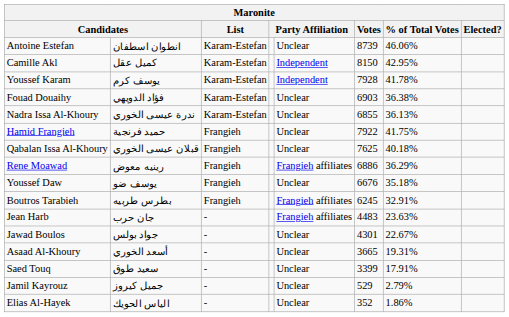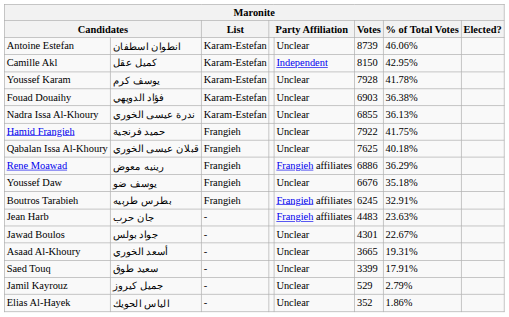(302, 80) Independent -> (293, 80) Unclear
